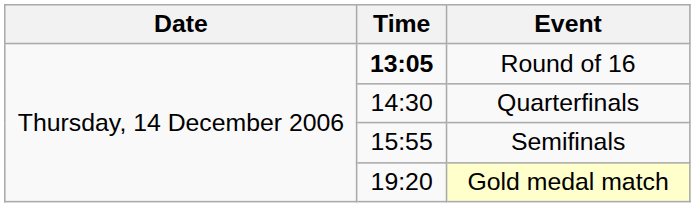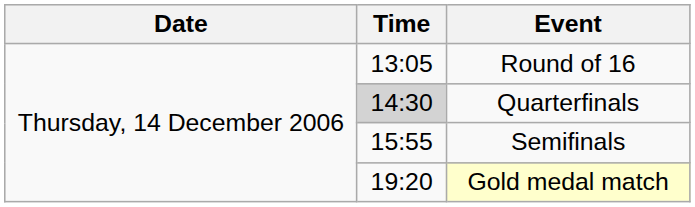(402, 63) bold -> (402, 63) normal
(402, 102) no background -> (402, 102) lightgrey background
